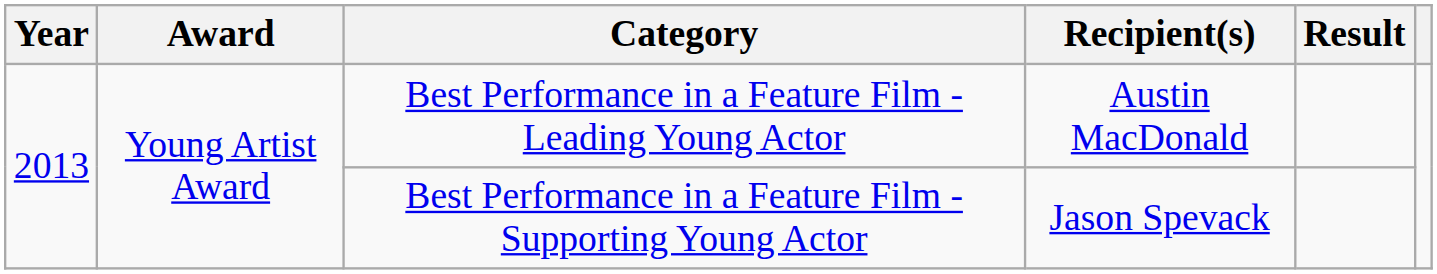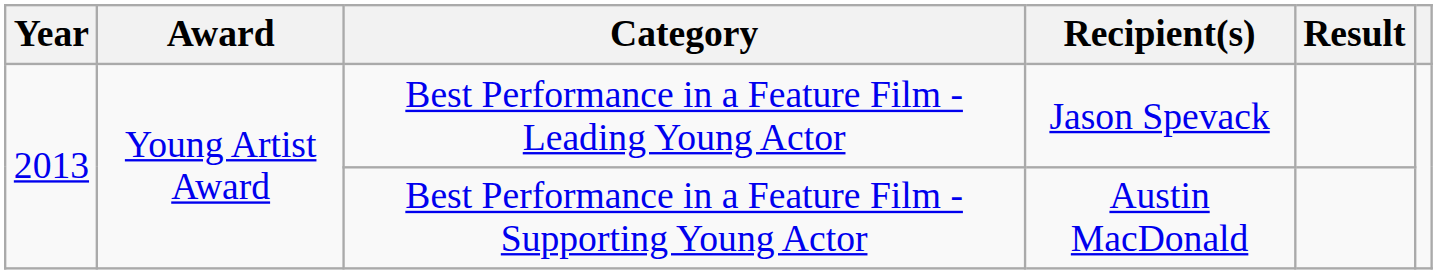(1160, 115) Austin MacDonald -> (1160, 115) Jason Spevack
(1160, 217) Jason Spevack -> (1160, 217) Austin MacDonald
